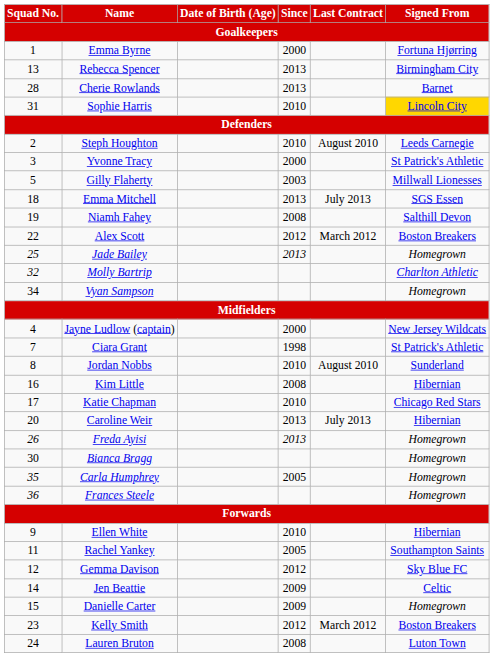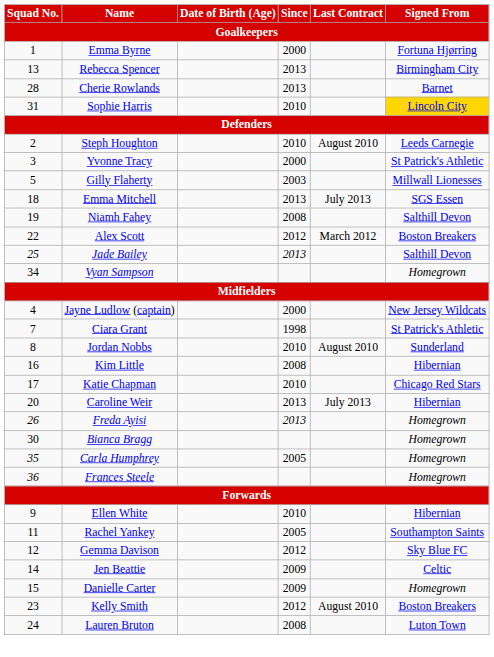(437, 254) Homegrown -> (437, 254) Salthill Devon
- row: (120, 273)
(348, 625) March 2012 -> (348, 606) August 2010
